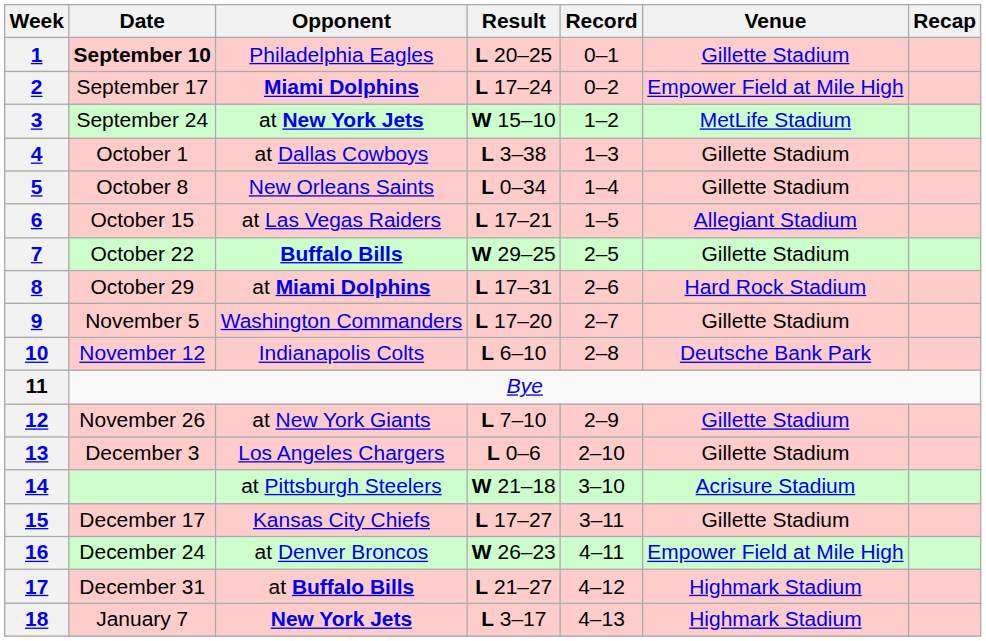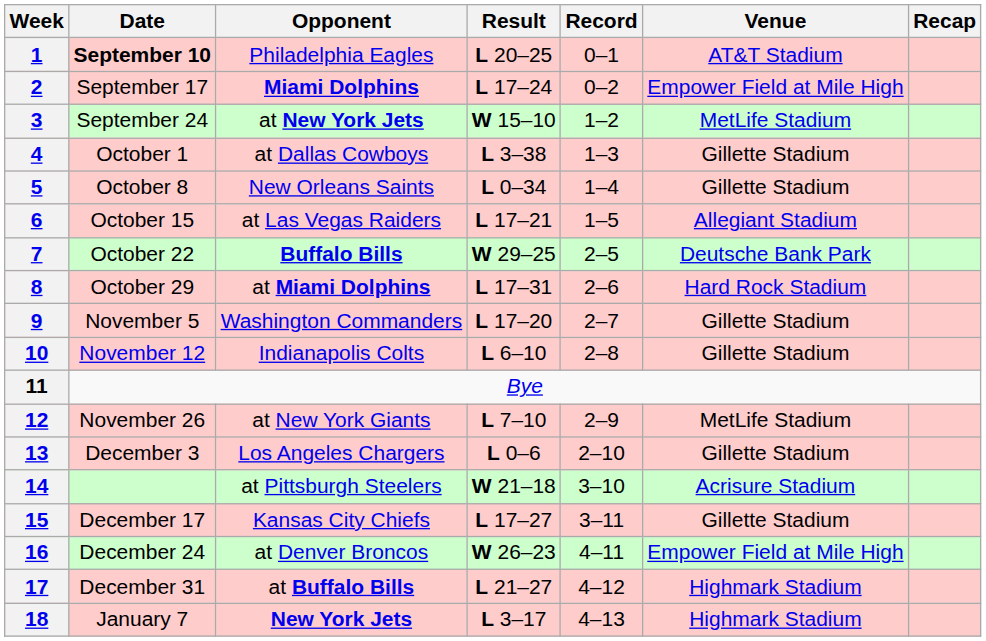(775, 54) Gillette Stadium -> (775, 54) AT&T Stadium
(775, 253) Gillette Stadium -> (775, 253) Deutsche Bank Park
(775, 353) Deutsche Bank Park -> (775, 353) Gillette Stadium
(775, 420) Gillette Stadium -> (775, 420) MetLife Stadium
